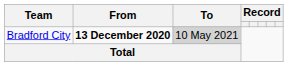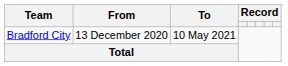(123, 35) bold -> (122, 35) normal
(207, 35) lightgrey background -> (204, 35) no background
